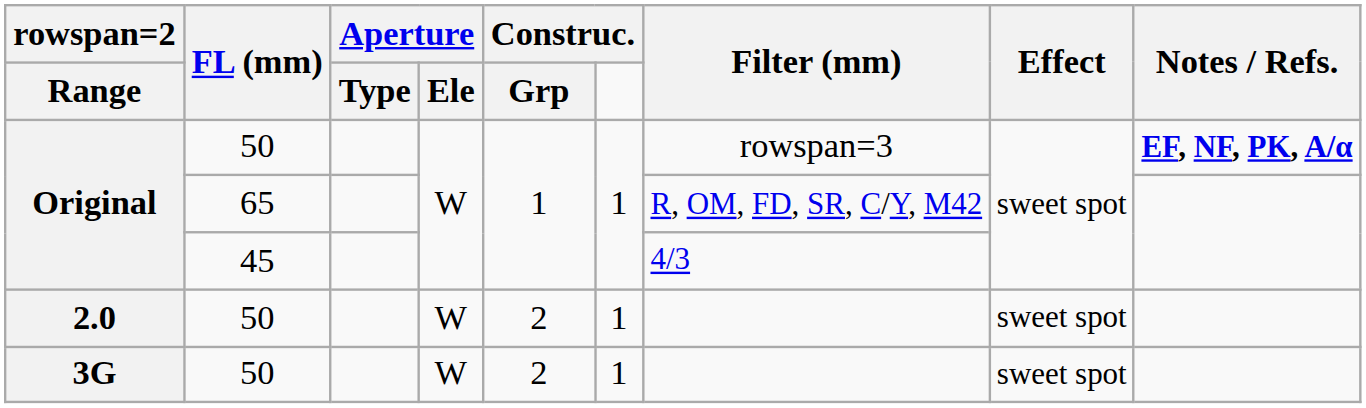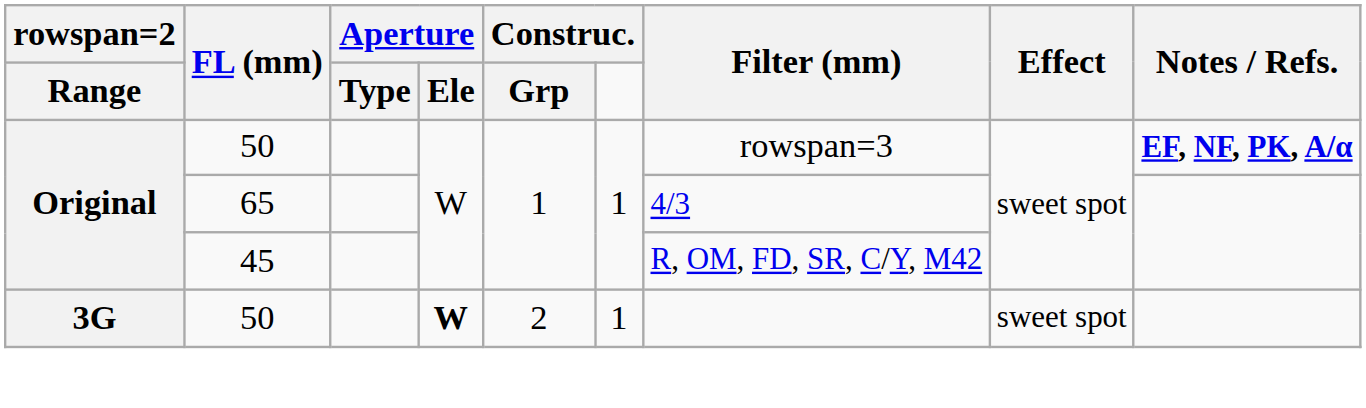(816, 203) R, OM, FD, SR, C/Y, M42 -> (670, 203) 4/3
(670, 260) 4/3 -> (816, 260) R, OM, FD, SR, C/Y, M42
- row: (94, 317)
(451, 373) normal -> (451, 317) bold
